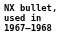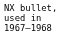(33, 18) bold -> (33, 18) normal
